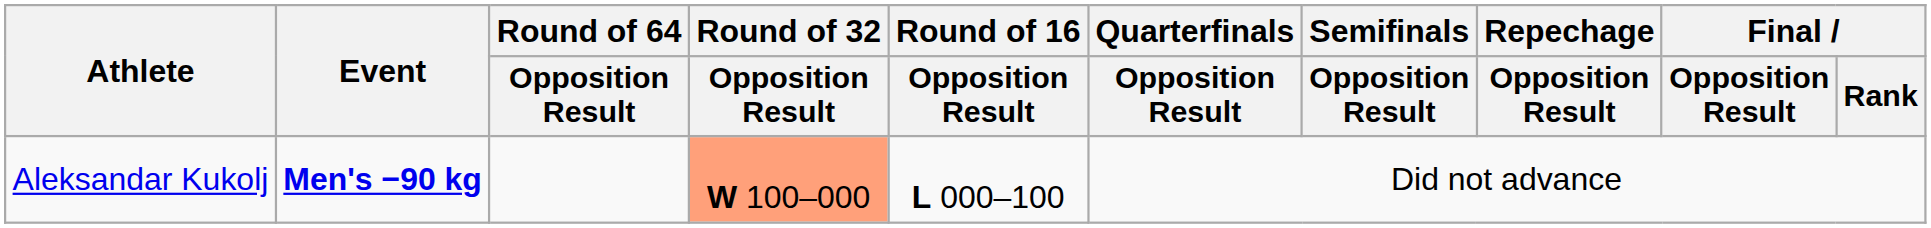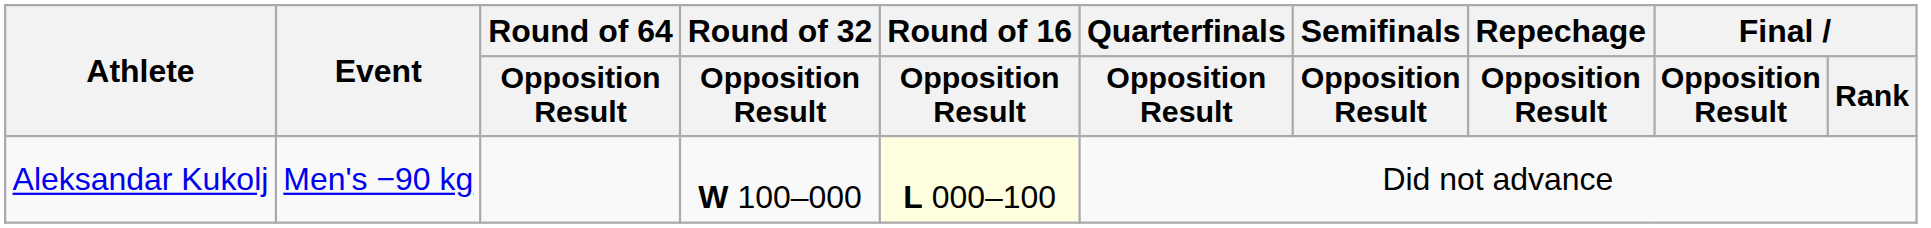(383, 180) bold -> (378, 180) normal
(789, 198) lightsalmon background -> (780, 198) no background
(988, 198) no background -> (980, 198) lightyellow background
